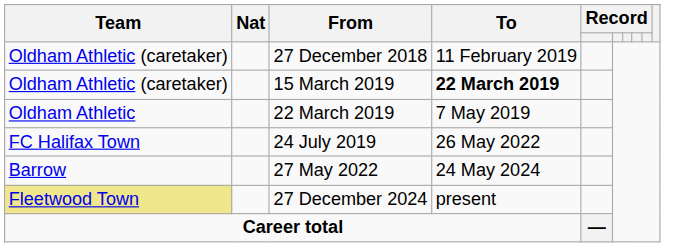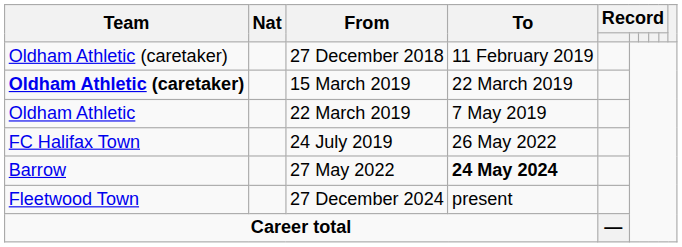(118, 84) normal -> (126, 84) bold
(498, 84) bold -> (512, 84) normal
(488, 170) normal -> (505, 170) bold
(74, 199) khaki background -> (74, 199) no background
